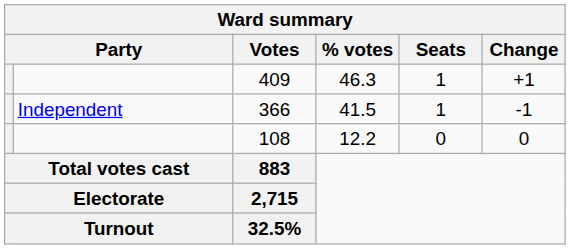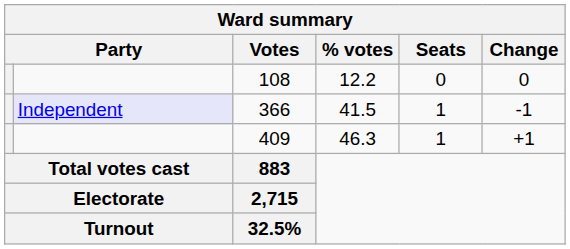rows swapped: (275, 79) <-> (275, 139)
(70, 109) no background -> (70, 109) lavender background
